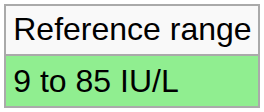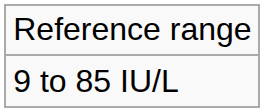(96, 80) lightgreen background -> (96, 80) no background
